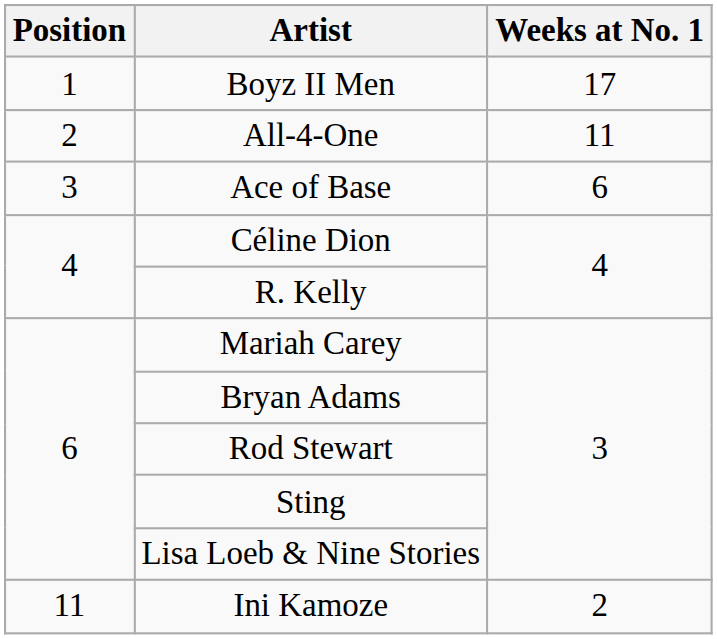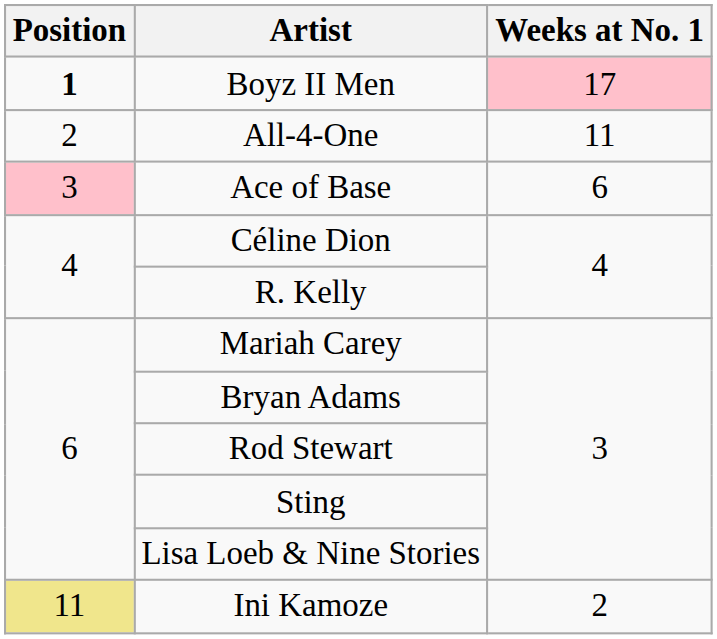(69, 82) normal -> (69, 82) bold
(600, 82) no background -> (600, 82) pink background
(69, 187) no background -> (69, 187) pink background
(69, 605) no background -> (69, 605) khaki background
